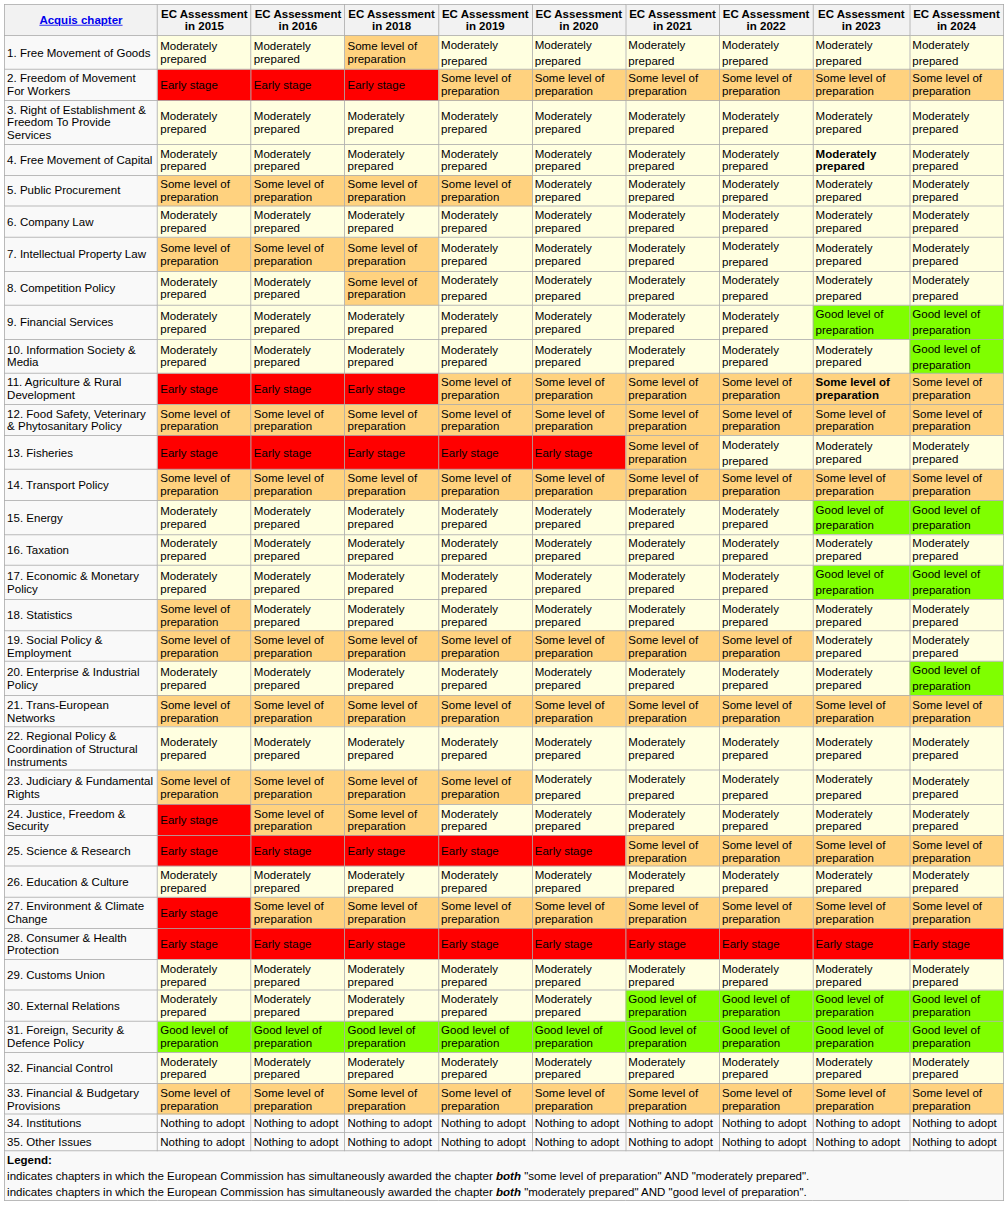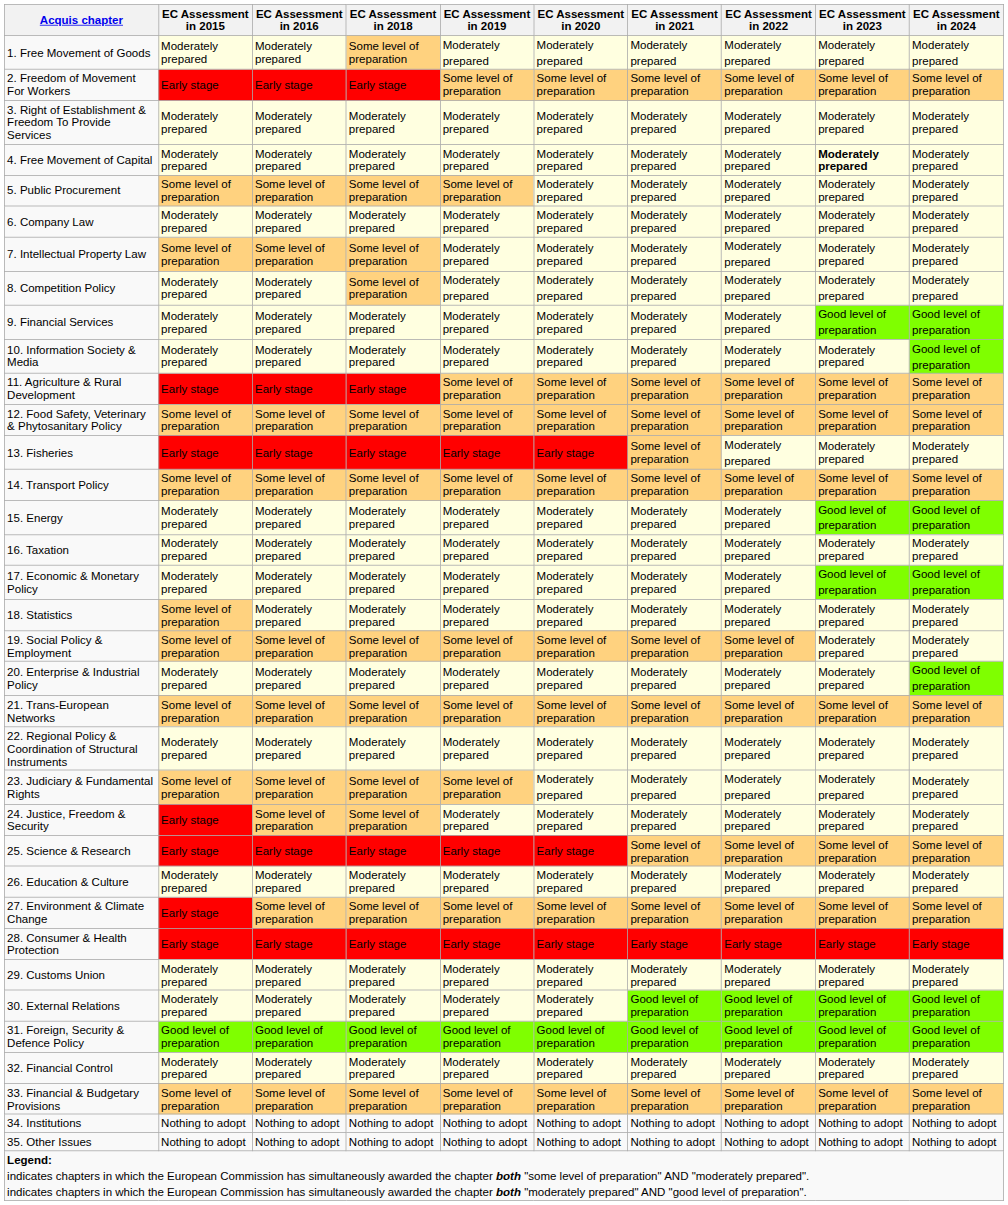(853, 389) bold -> (853, 389) normal
